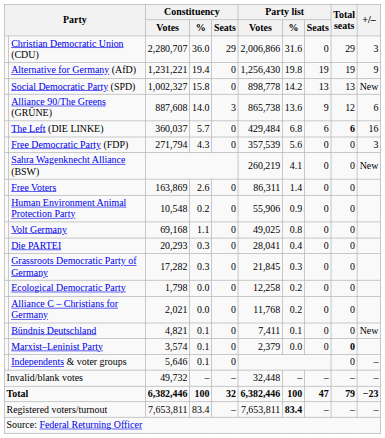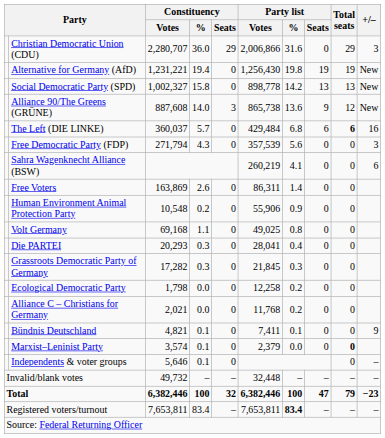(376, 70) 9 -> (369, 70) New
(376, 107) 6 -> (369, 107) New
(369, 166) New -> (376, 166) 6
(369, 331) New -> (376, 331) 9
